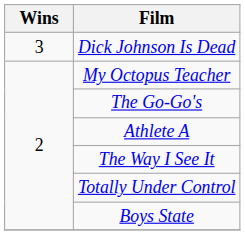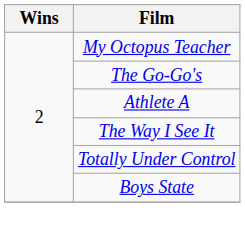- row: (157, 46)
